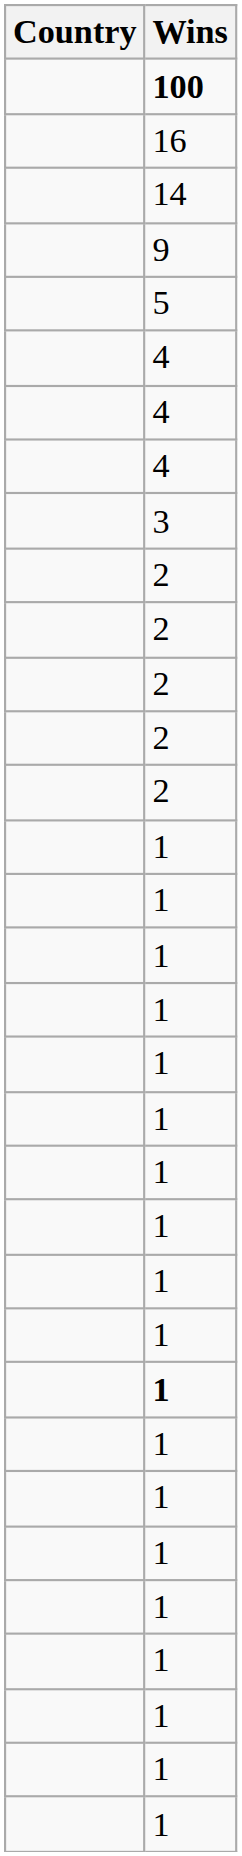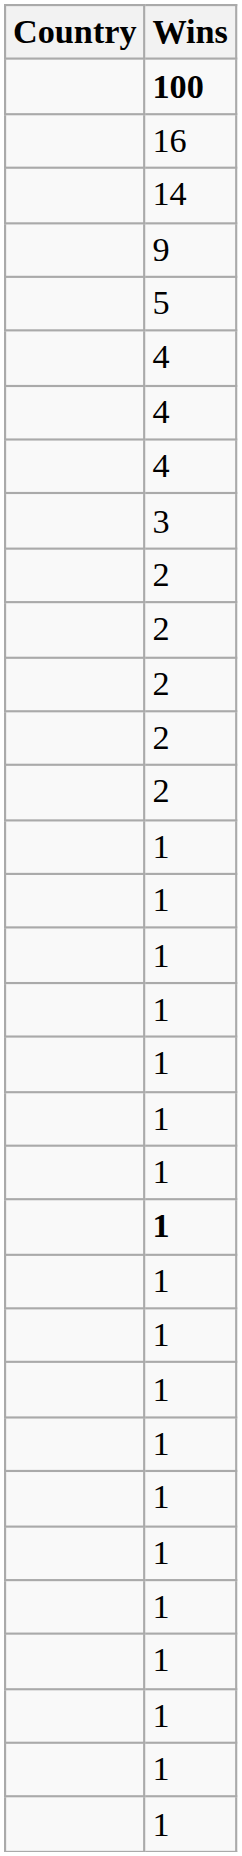(161, 1226) normal -> (161, 1226) bold
(161, 1389) bold -> (161, 1389) normal
